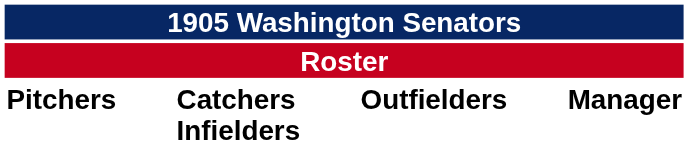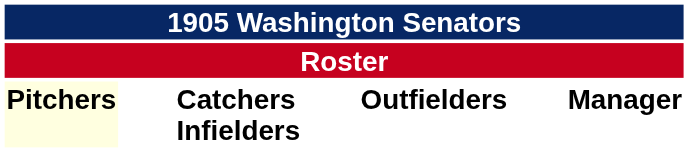(61, 99) no background -> (61, 99) lightyellow background
